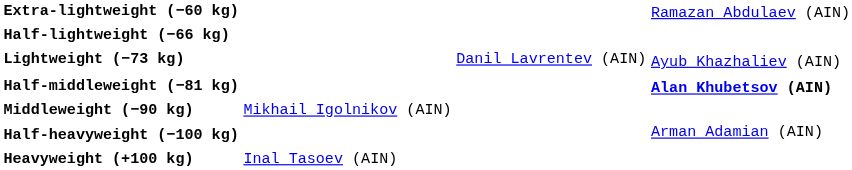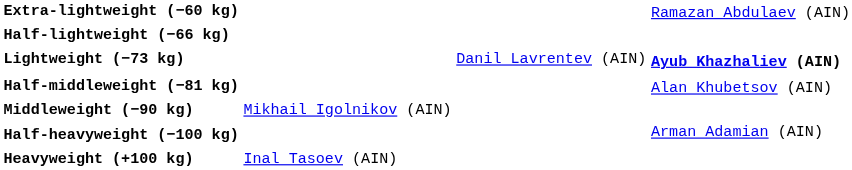(746, 62) normal -> (746, 62) bold
(741, 88) bold -> (741, 88) normal
